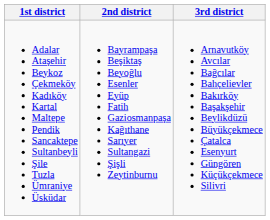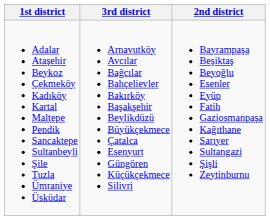columns swapped: (127, 12) <-> (219, 12)
